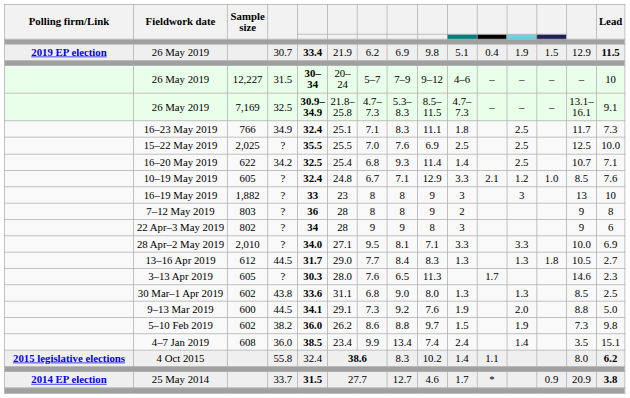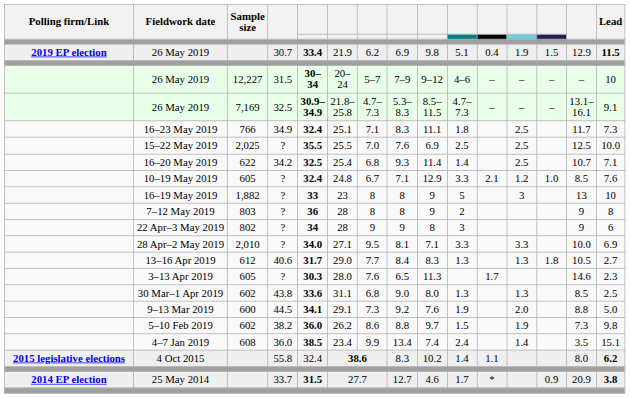(462, 195) 3 -> (462, 195) 5
(283, 260) 44.5 -> (283, 260) 40.6
